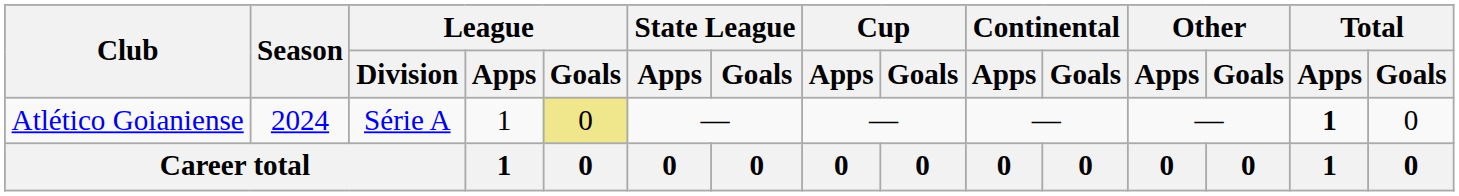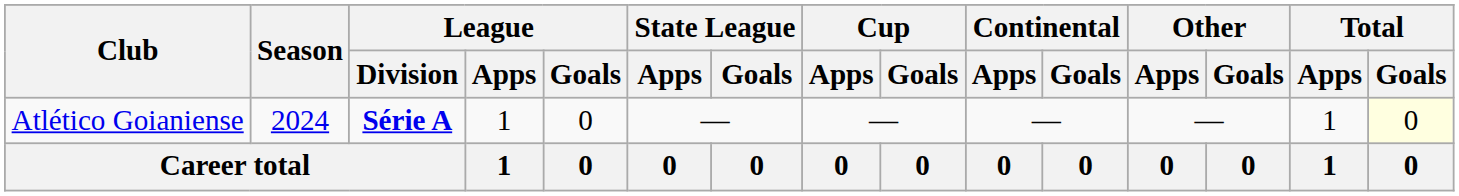(407, 119) normal -> (407, 119) bold
(585, 119) khaki background -> (585, 119) no background
(1330, 119) bold -> (1330, 119) normal
(1411, 119) no background -> (1411, 119) lightyellow background
